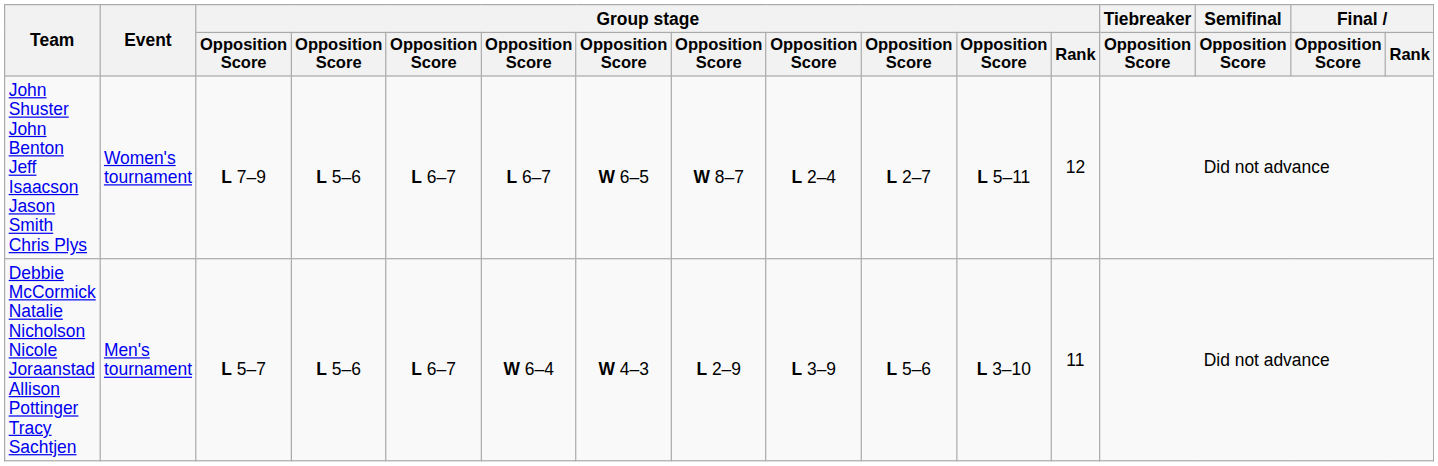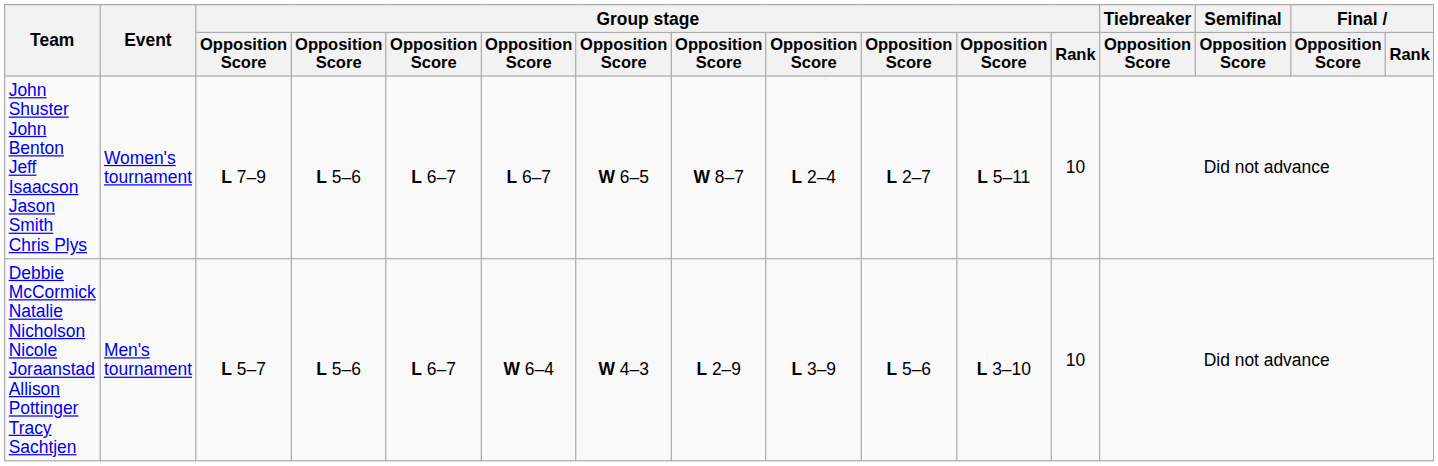(1075, 168) 12 -> (1075, 168) 10
(1075, 360) 11 -> (1075, 360) 10
